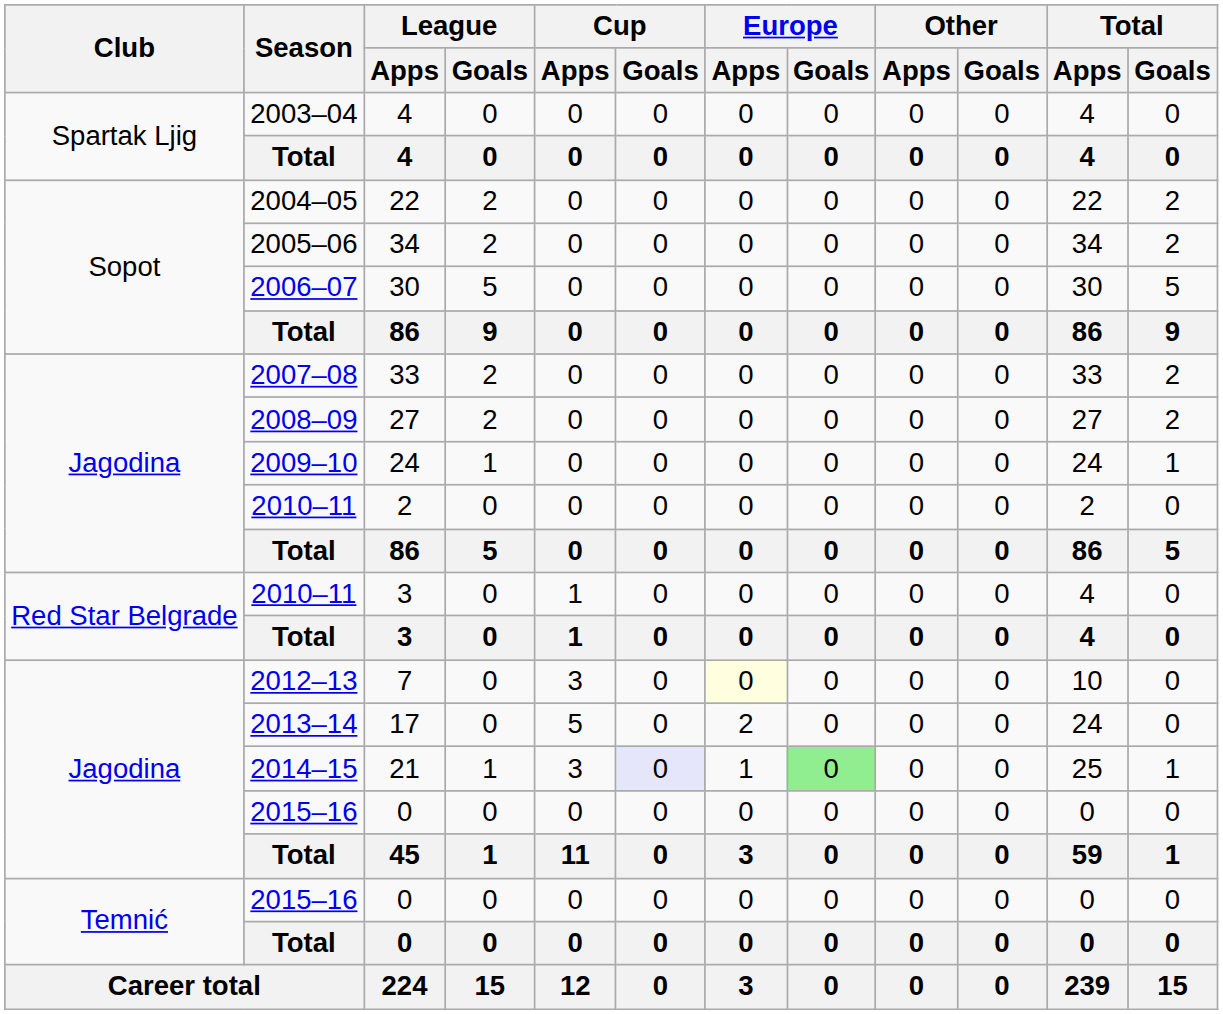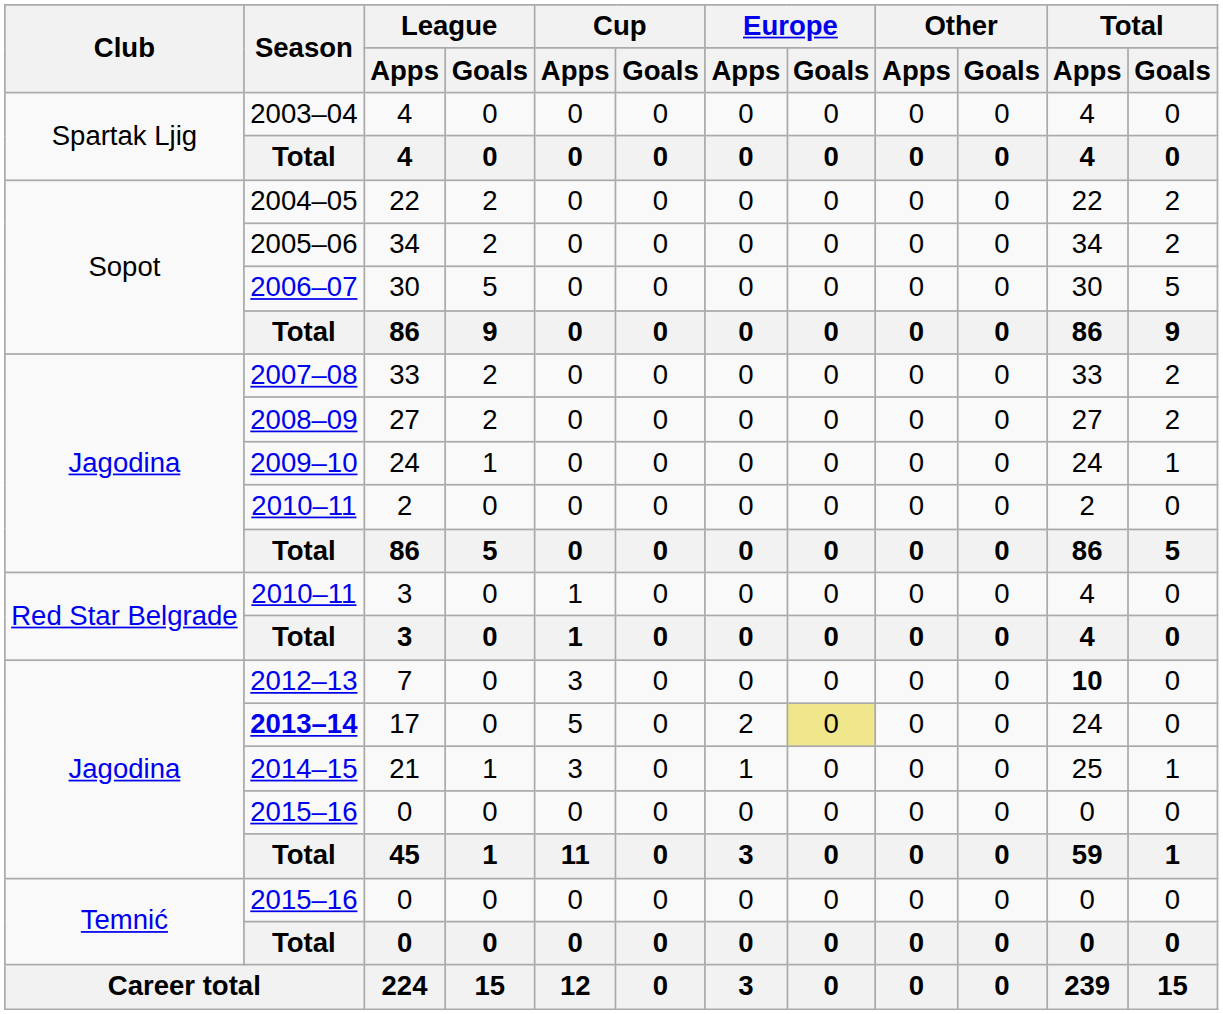(746, 680) lightyellow background -> (746, 680) no background
(1087, 680) normal -> (1087, 680) bold
(304, 724) normal -> (304, 724) bold
(831, 724) no background -> (831, 724) khaki background
(661, 768) lavender background -> (661, 768) no background
(831, 768) lightgreen background -> (831, 768) no background
